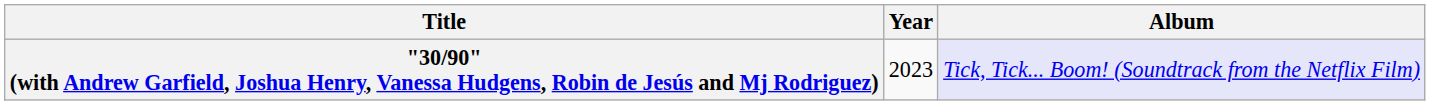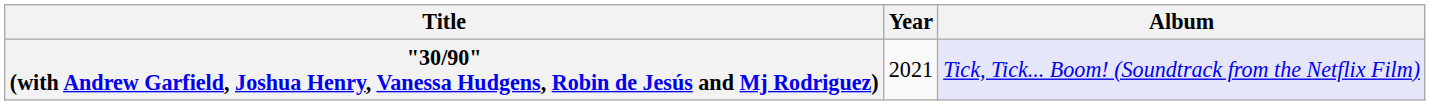(911, 69) 2023 -> (911, 69) 2021
